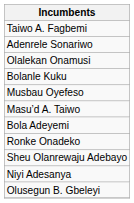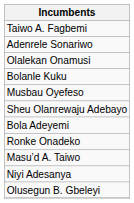(43, 109) Masu’d A. Taiwo -> (67, 109) Sheu Olanrewaju Adebayo
(67, 158) Sheu Olanrewaju Adebayo -> (43, 158) Masu’d A. Taiwo
